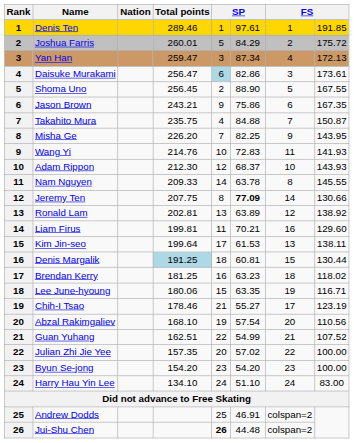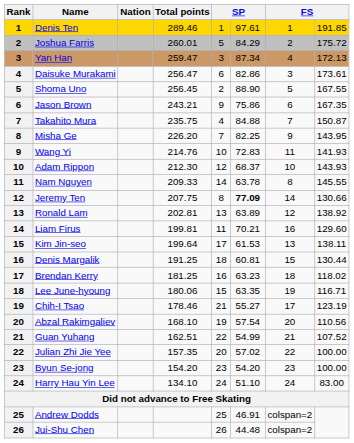(221, 74) lightblue background -> (221, 74) no background
(182, 259) lightblue background -> (182, 259) no background
(221, 430) bold -> (221, 430) normal
